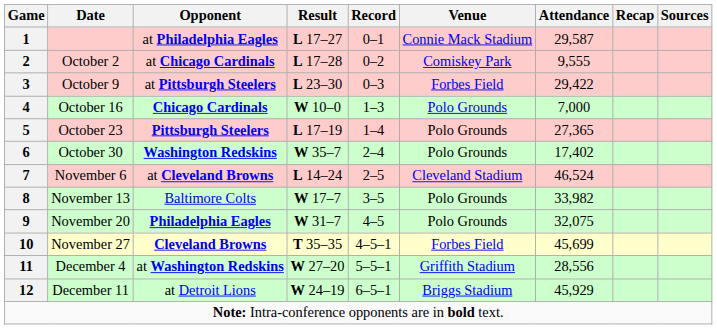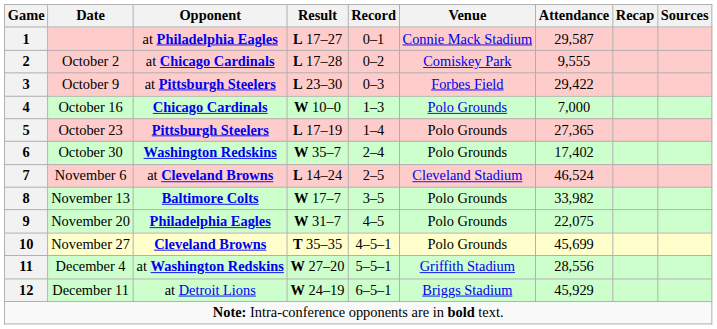(210, 198) normal -> (210, 198) bold
(574, 221) 32,075 -> (574, 221) 22,075
(467, 244) Forbes Field -> (467, 244) Polo Grounds
